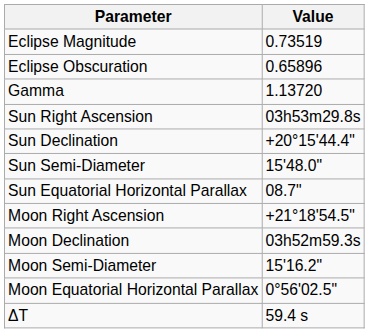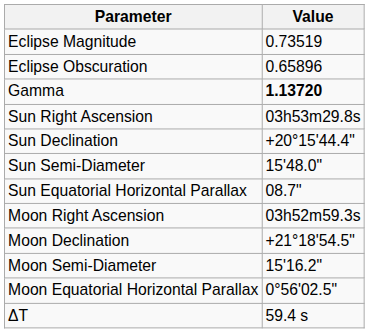(294, 91) normal -> (294, 91) bold
(310, 215) +21°18'54.5" -> (313, 215) 03h52m59.3s
(313, 240) 03h52m59.3s -> (310, 240) +21°18'54.5"
